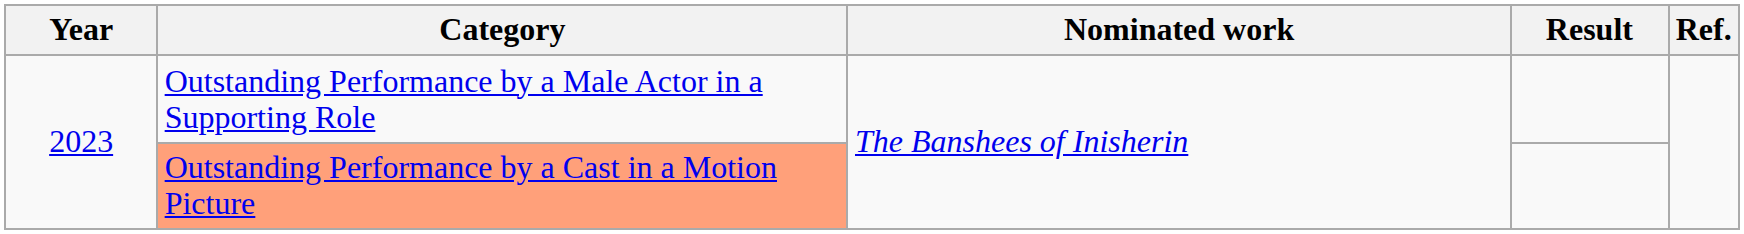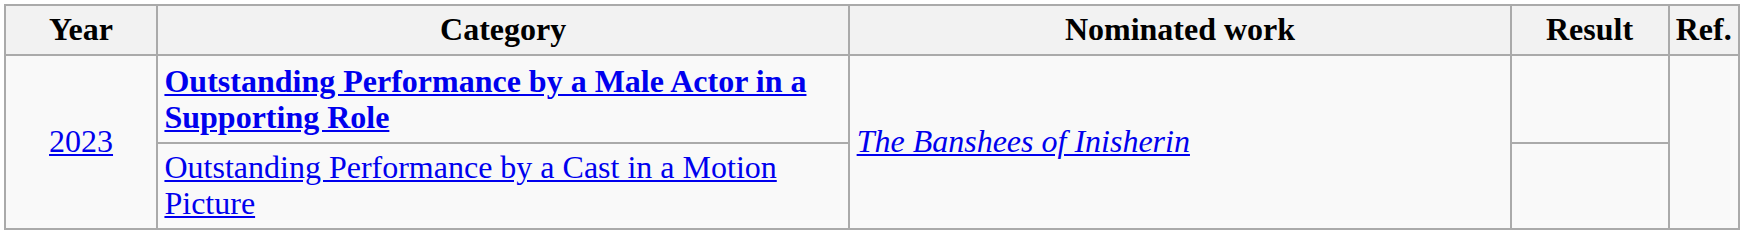(464, 98) normal -> (485, 98) bold
(471, 185) lightsalmon background -> (471, 185) no background
